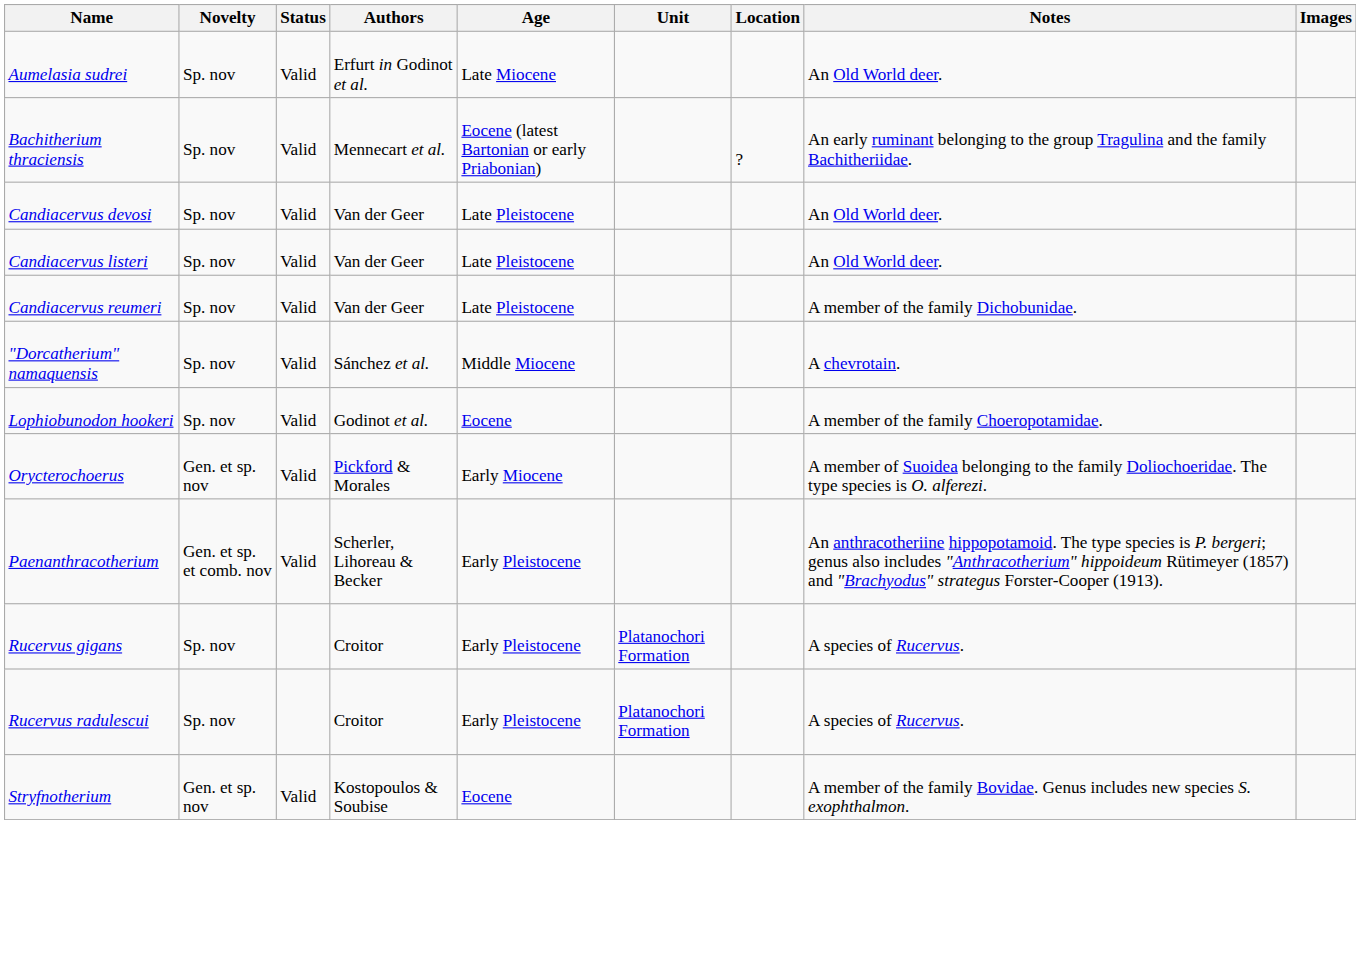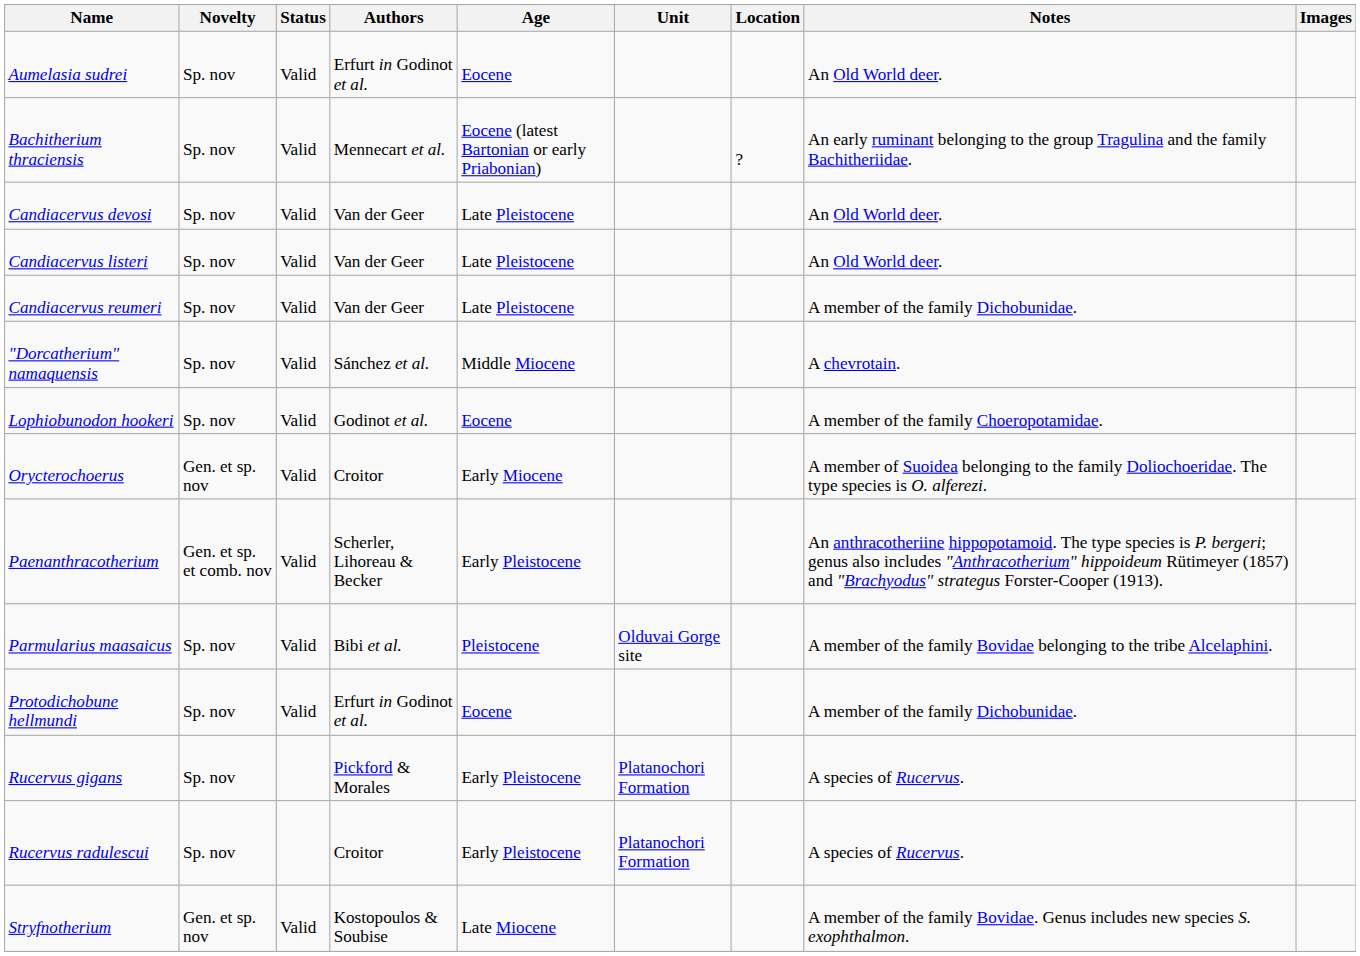(509, 74) Late Miocene -> (487, 74) Eocene
(372, 476) Pickford & Morales -> (358, 476) Croitor
+ row: (90, 645)
+ row: (63, 711)
(358, 645) Croitor -> (372, 777) Pickford & Morales
(487, 796) Eocene -> (509, 927) Late Miocene
